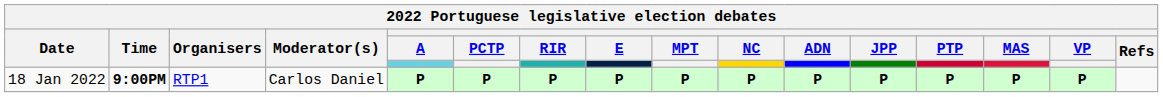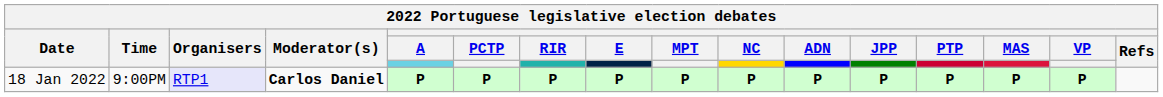(139, 80) bold -> (139, 80) normal
(191, 80) no background -> (191, 80) lavender background
(326, 80) normal -> (326, 80) bold
